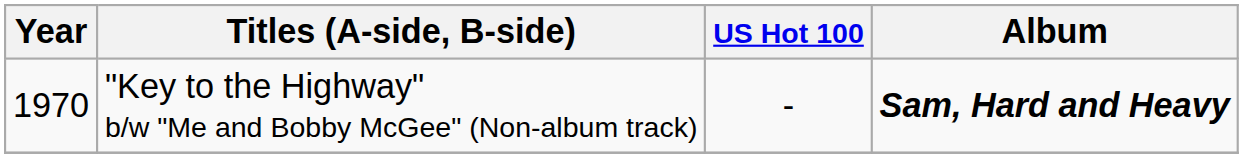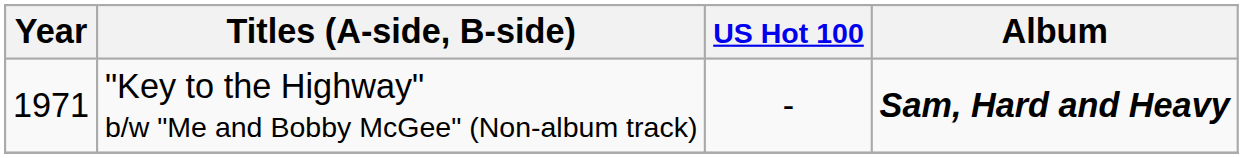(51, 105) 1970 -> (51, 105) 1971
